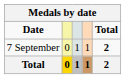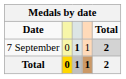(77, 47) normal -> (77, 47) bold
(106, 47) no background -> (106, 47) lightgrey background
